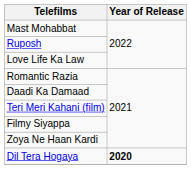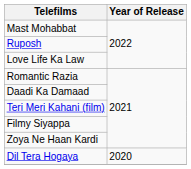(121, 156) bold -> (121, 156) normal
